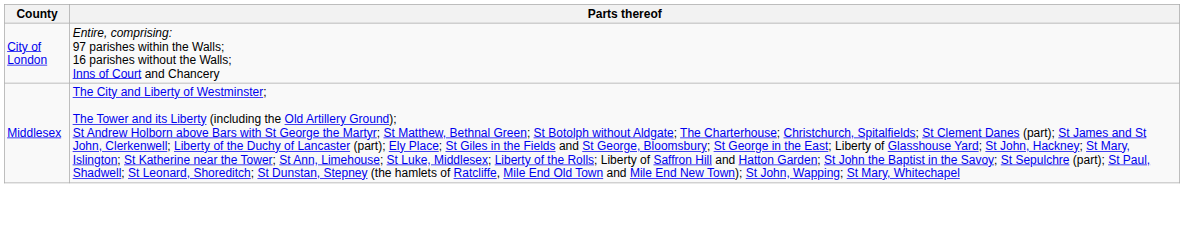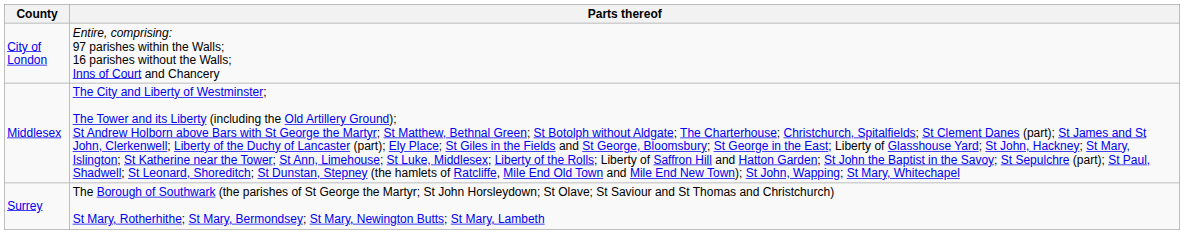+ row: (25, 206)
